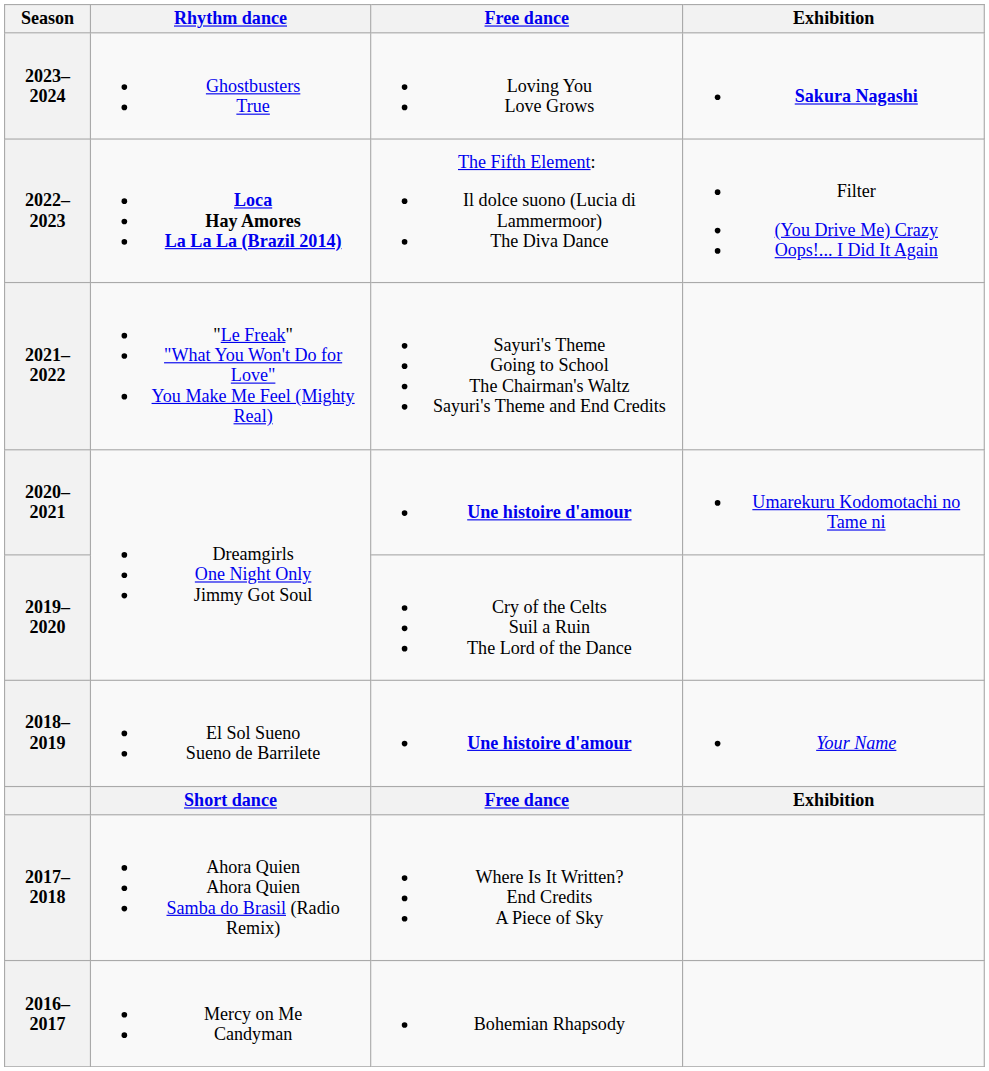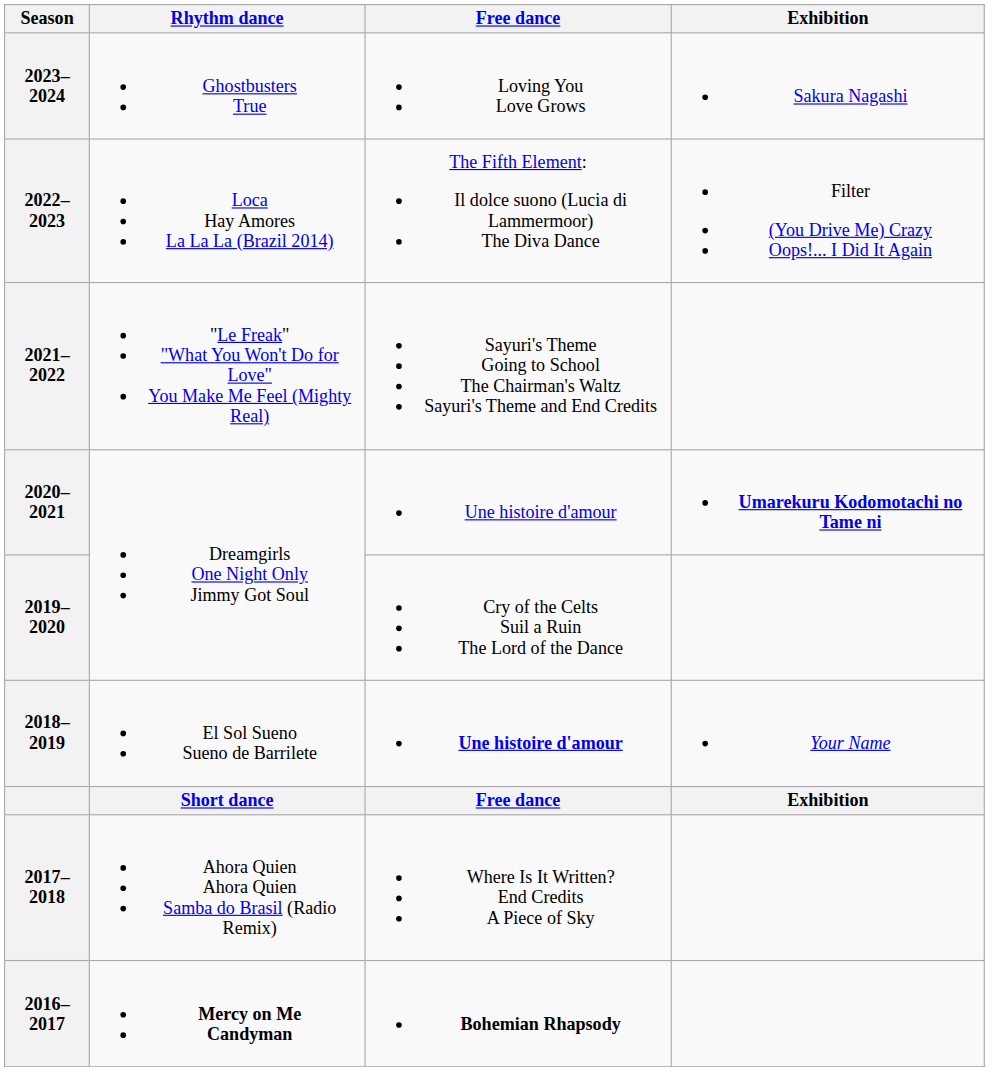(834, 96) bold -> (828, 96) normal
(231, 221) bold -> (227, 221) normal
(527, 512) bold -> (518, 512) normal
(834, 512) normal -> (828, 512) bold
(231, 1024) normal -> (227, 1024) bold
(527, 1024) normal -> (518, 1024) bold
